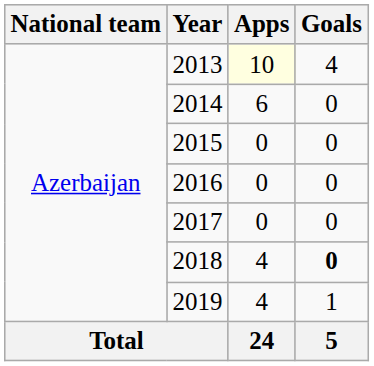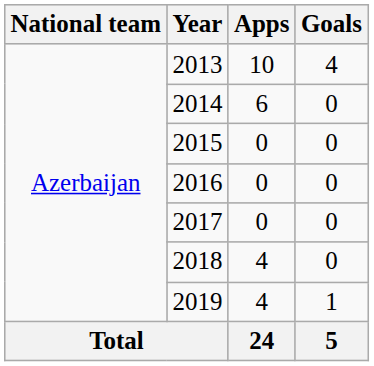(262, 63) lightyellow background -> (262, 63) no background
(331, 261) bold -> (331, 261) normal
